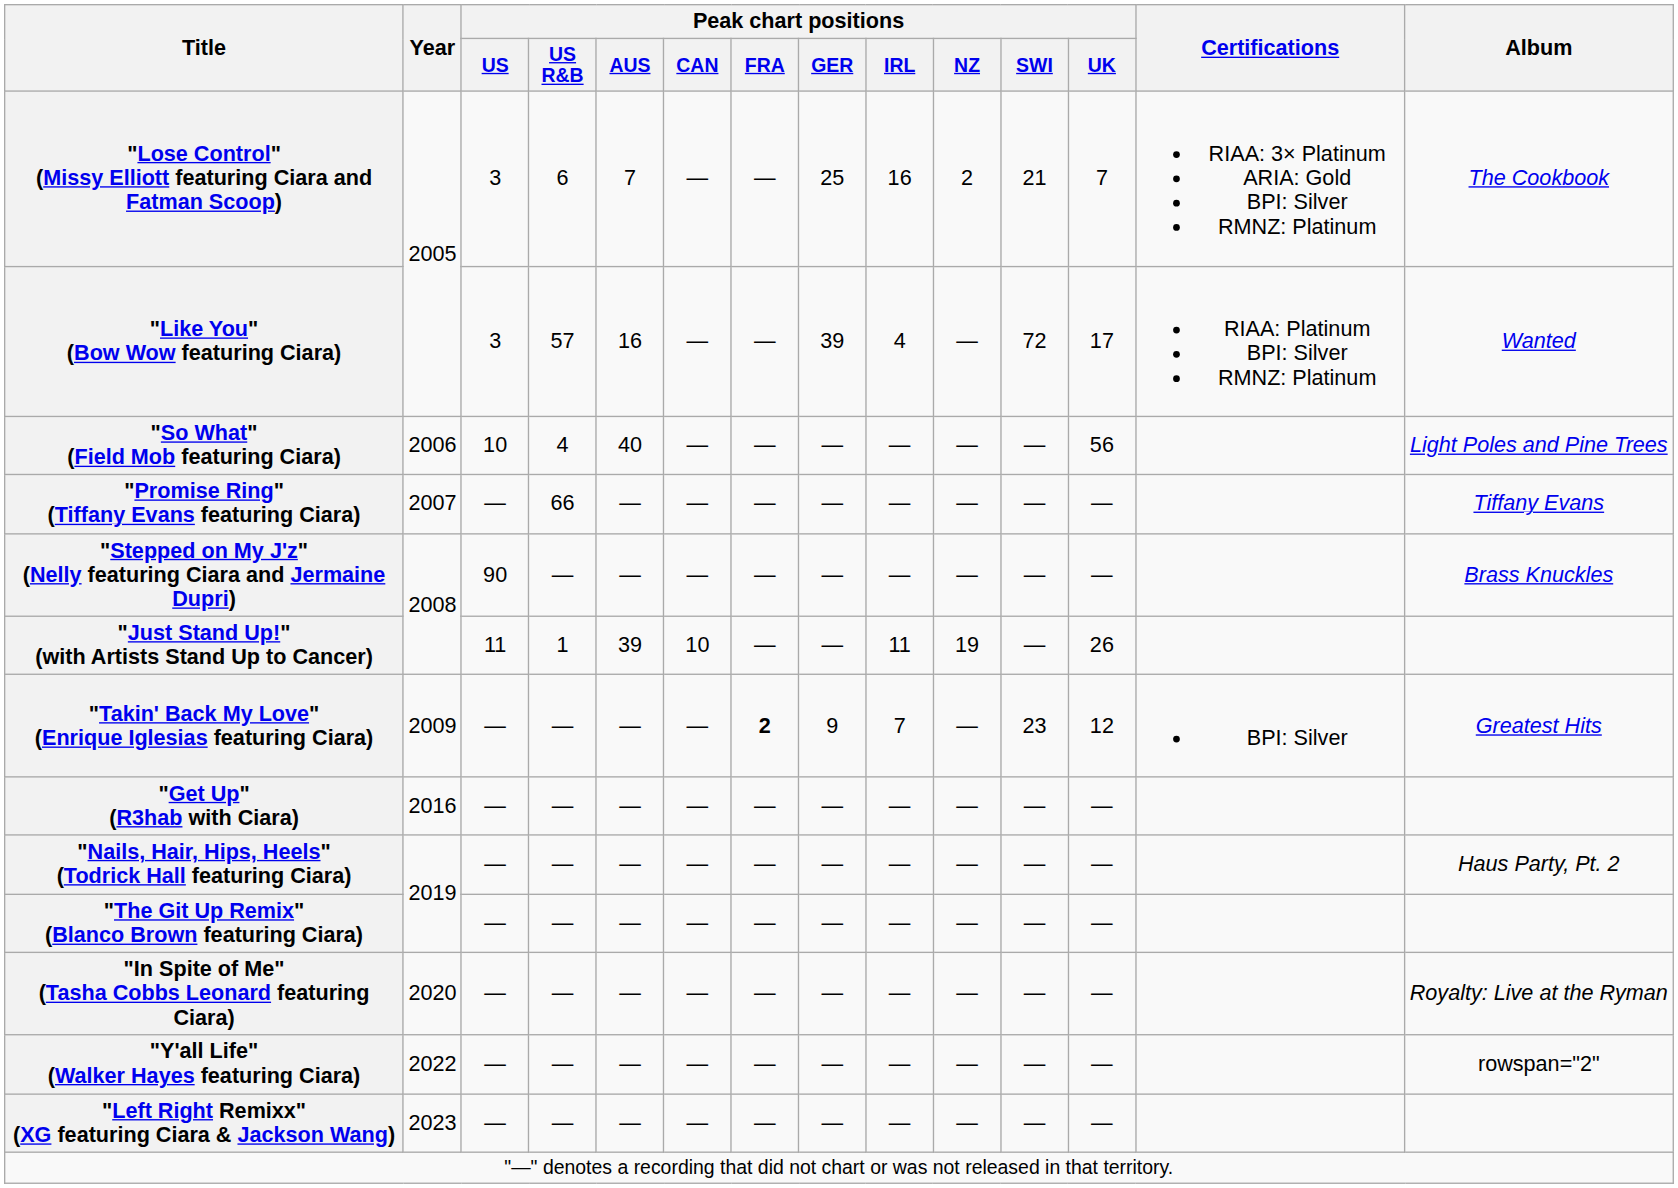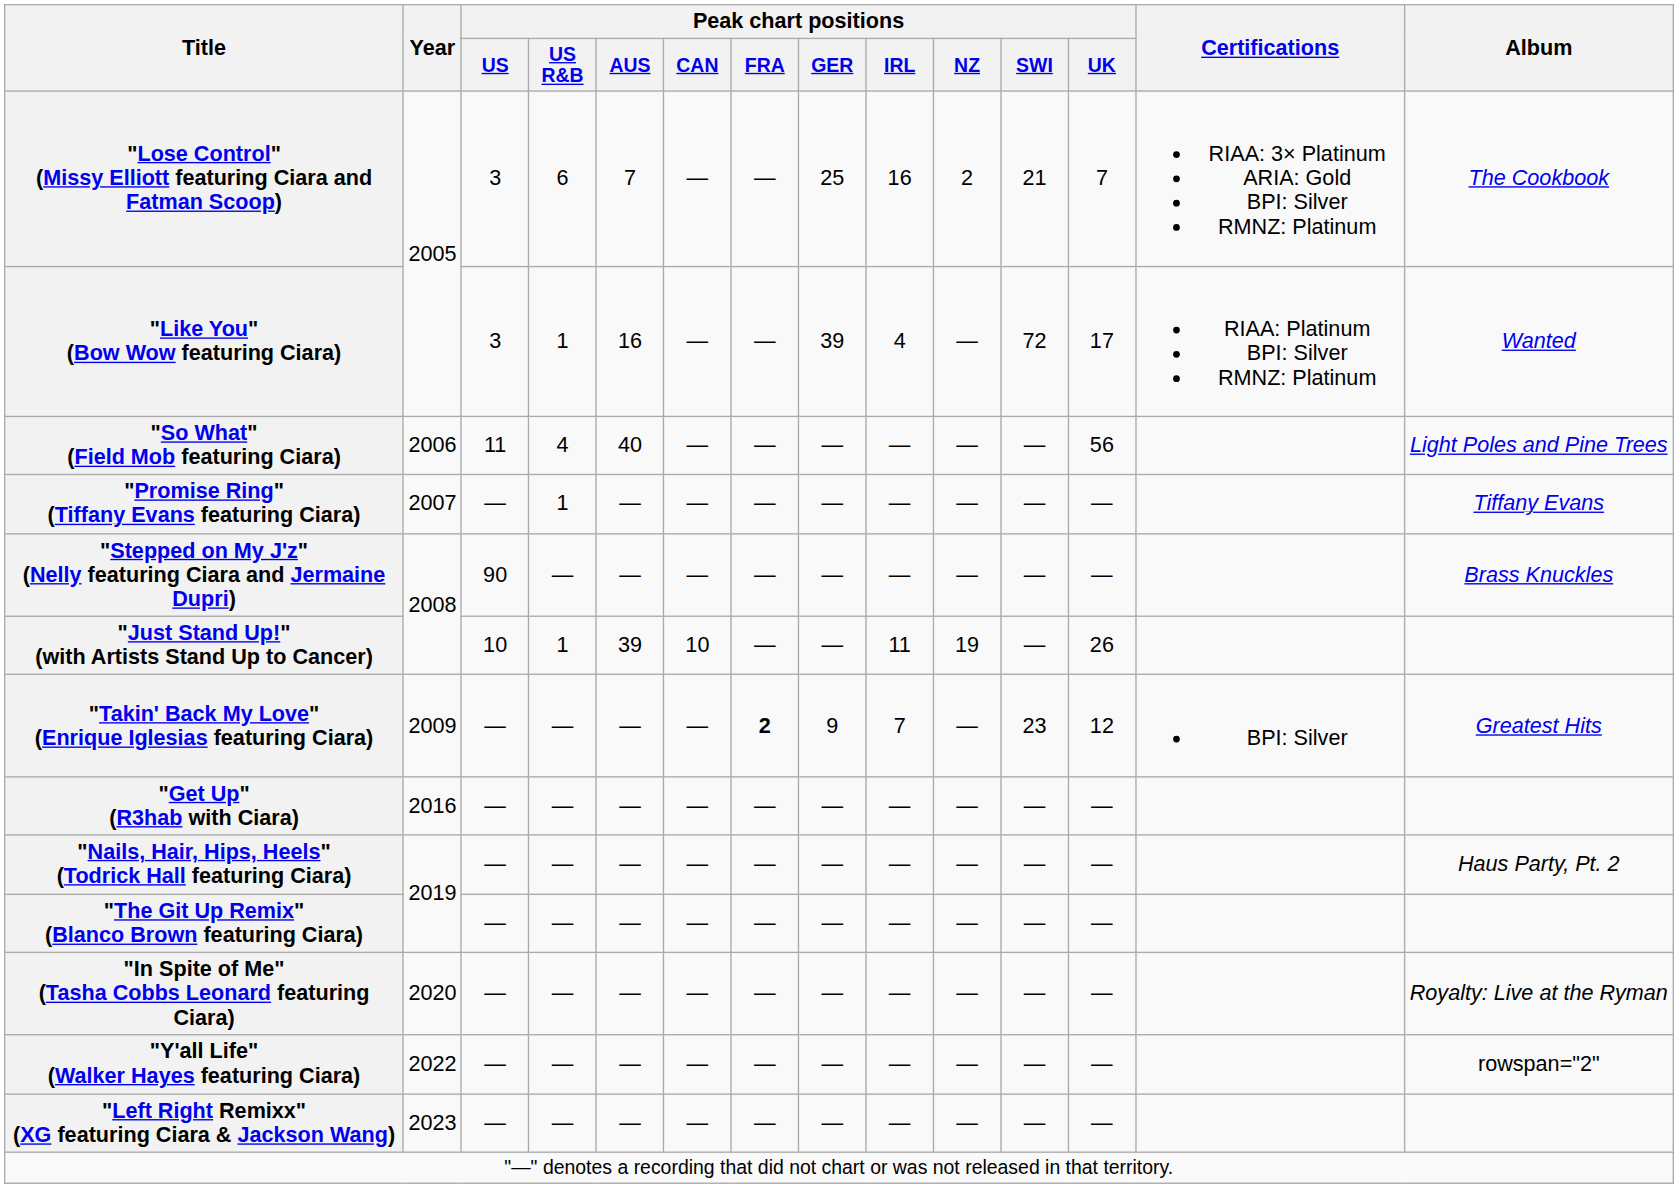(563, 340) 57 -> (563, 340) 1
(495, 445) 10 -> (495, 445) 11
(563, 503) 66 -> (563, 503) 1
(495, 645) 11 -> (495, 645) 10
